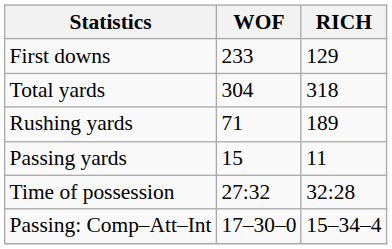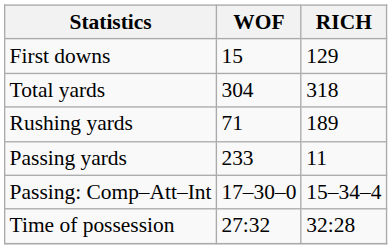(237, 55) 233 -> (232, 55) 15
(232, 157) 15 -> (237, 157) 233
rows swapped: (111, 225) <-> (92, 191)
